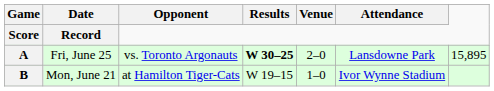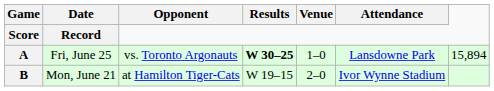(316, 55) 2–0 -> (316, 55) 1–0
(469, 55) 15,895 -> (469, 55) 15,894
(316, 75) 1–0 -> (316, 75) 2–0
